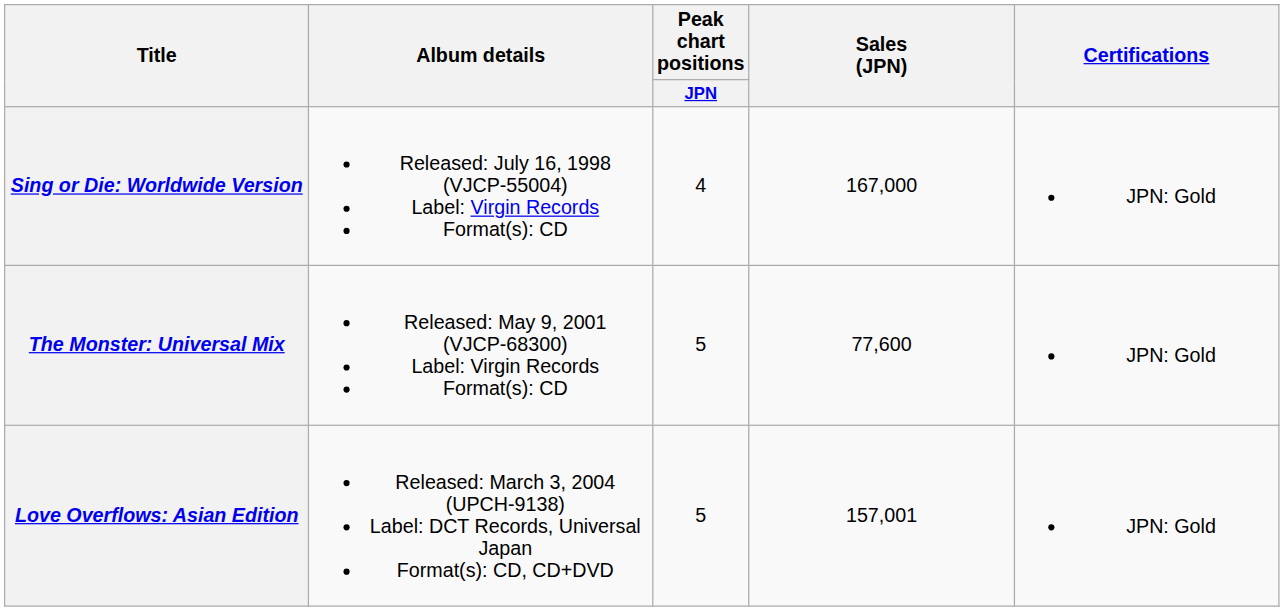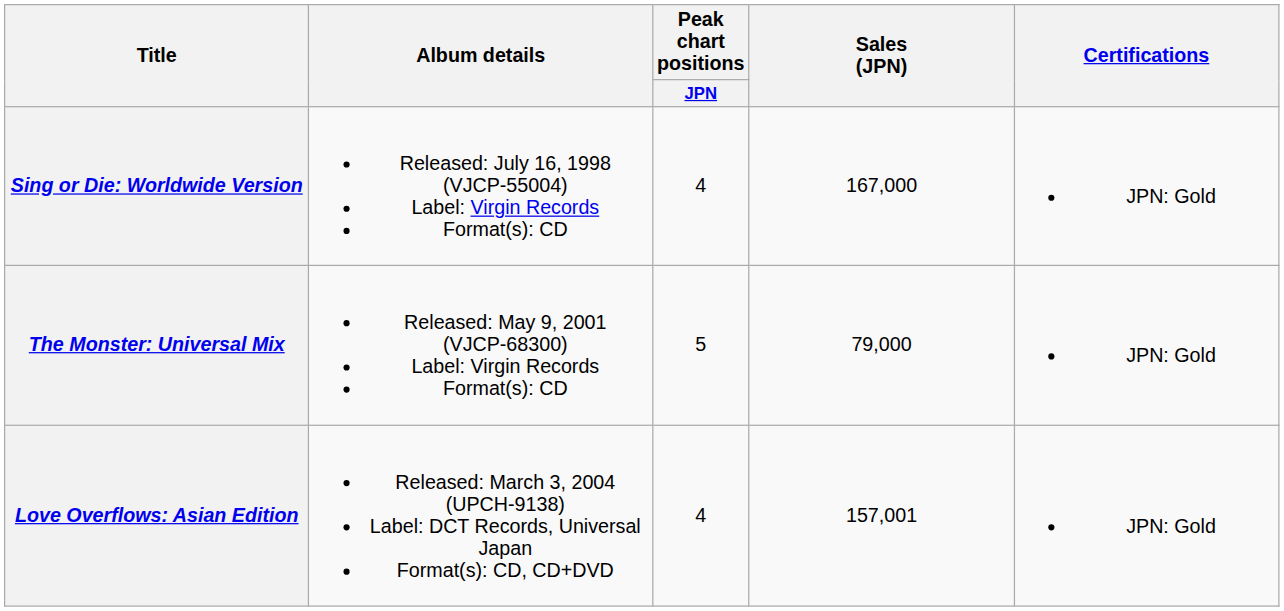(882, 345) 77,600 -> (882, 345) 79,000
(701, 515) 5 -> (701, 515) 4
